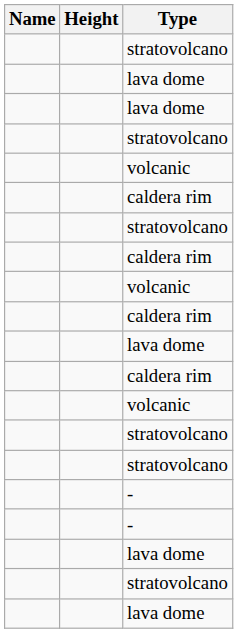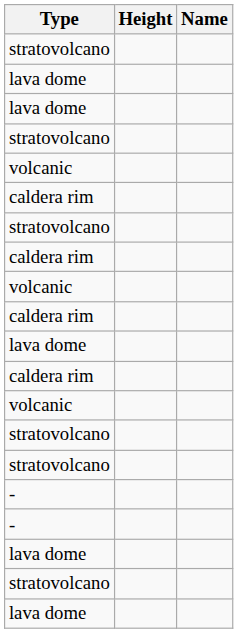columns swapped: (32, 19) <-> (177, 19)
